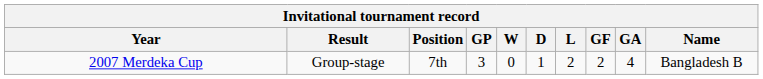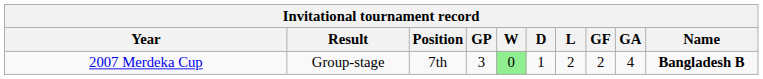(511, 62) no background -> (511, 62) lightgreen background
(702, 62) normal -> (702, 62) bold
